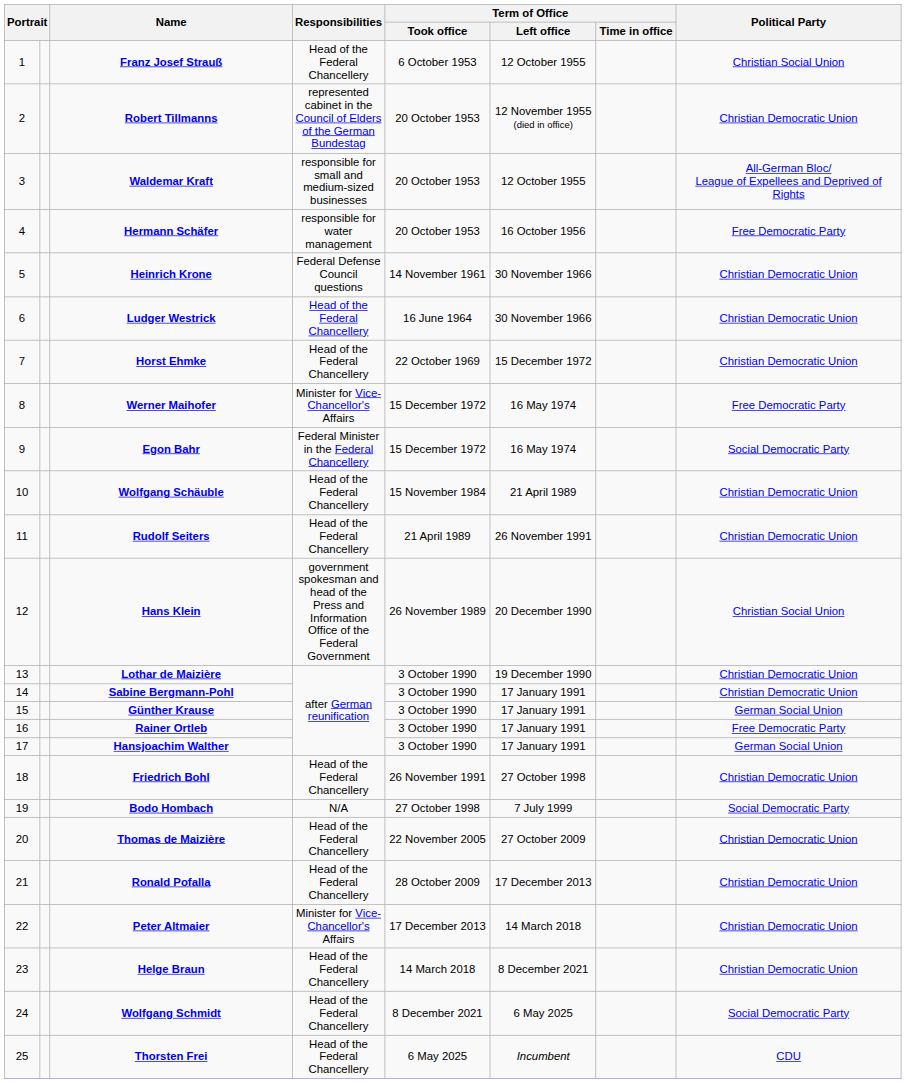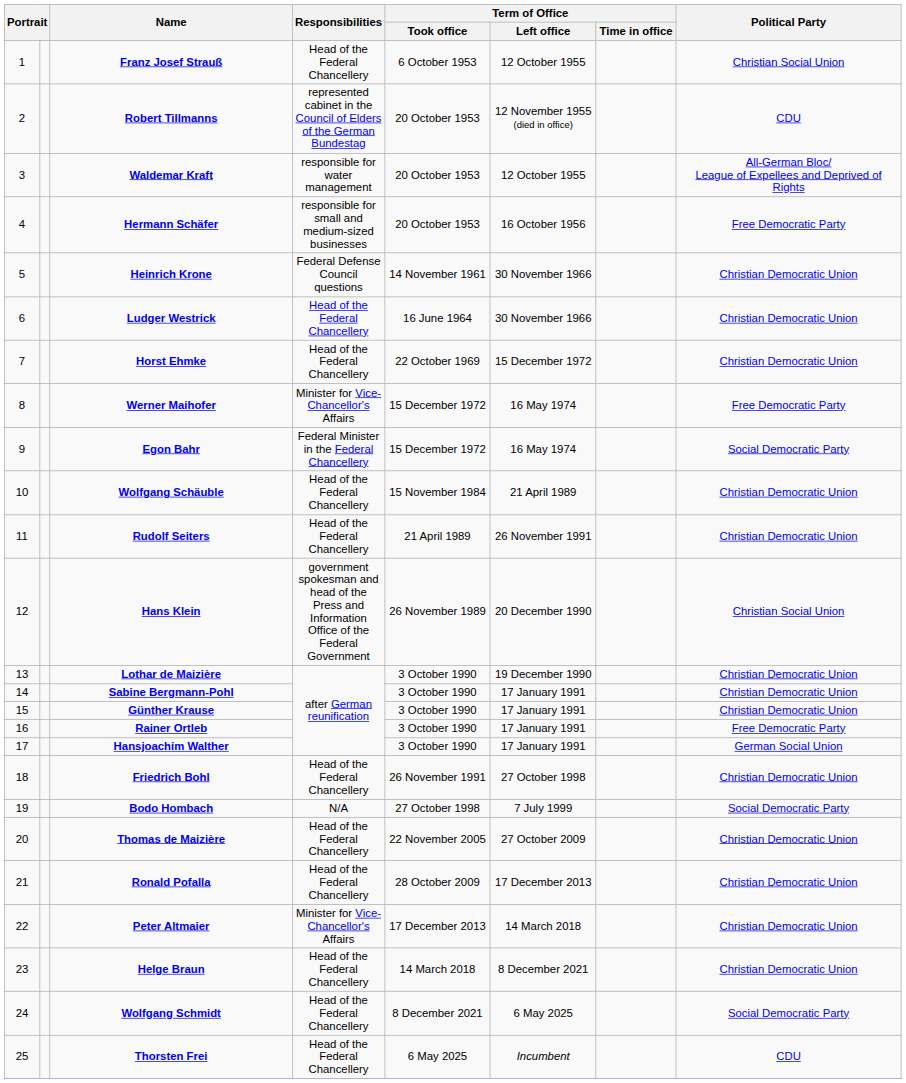(789, 118) Christian Democratic Union -> (789, 118) CDU
(338, 181) responsible for small and medium-sized businesses -> (338, 175) responsible for water management
(338, 231) responsible for water management -> (338, 224) responsible for small and medium-sized businesses
(789, 710) German Social Union -> (789, 710) Christian Democratic Union
